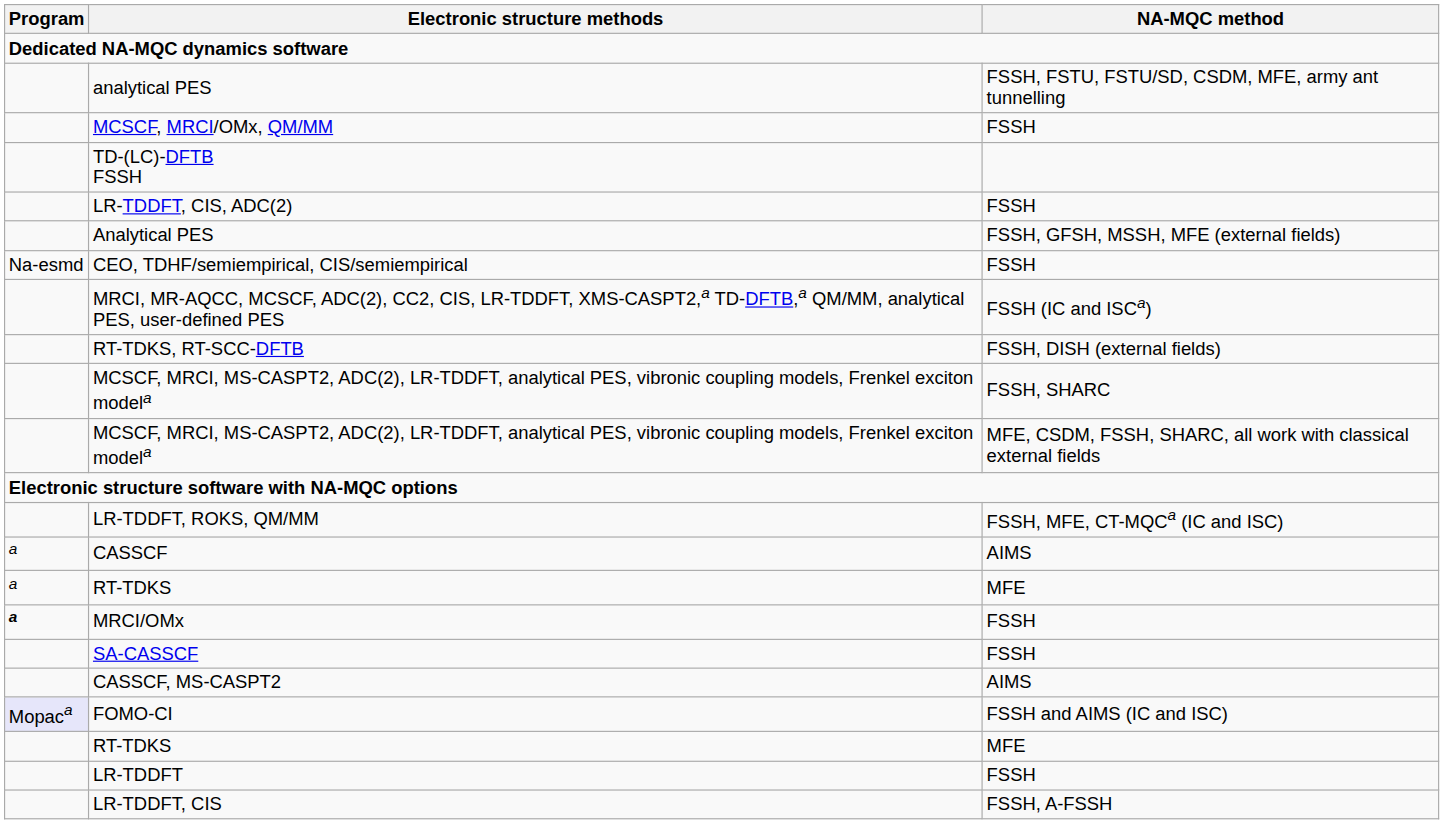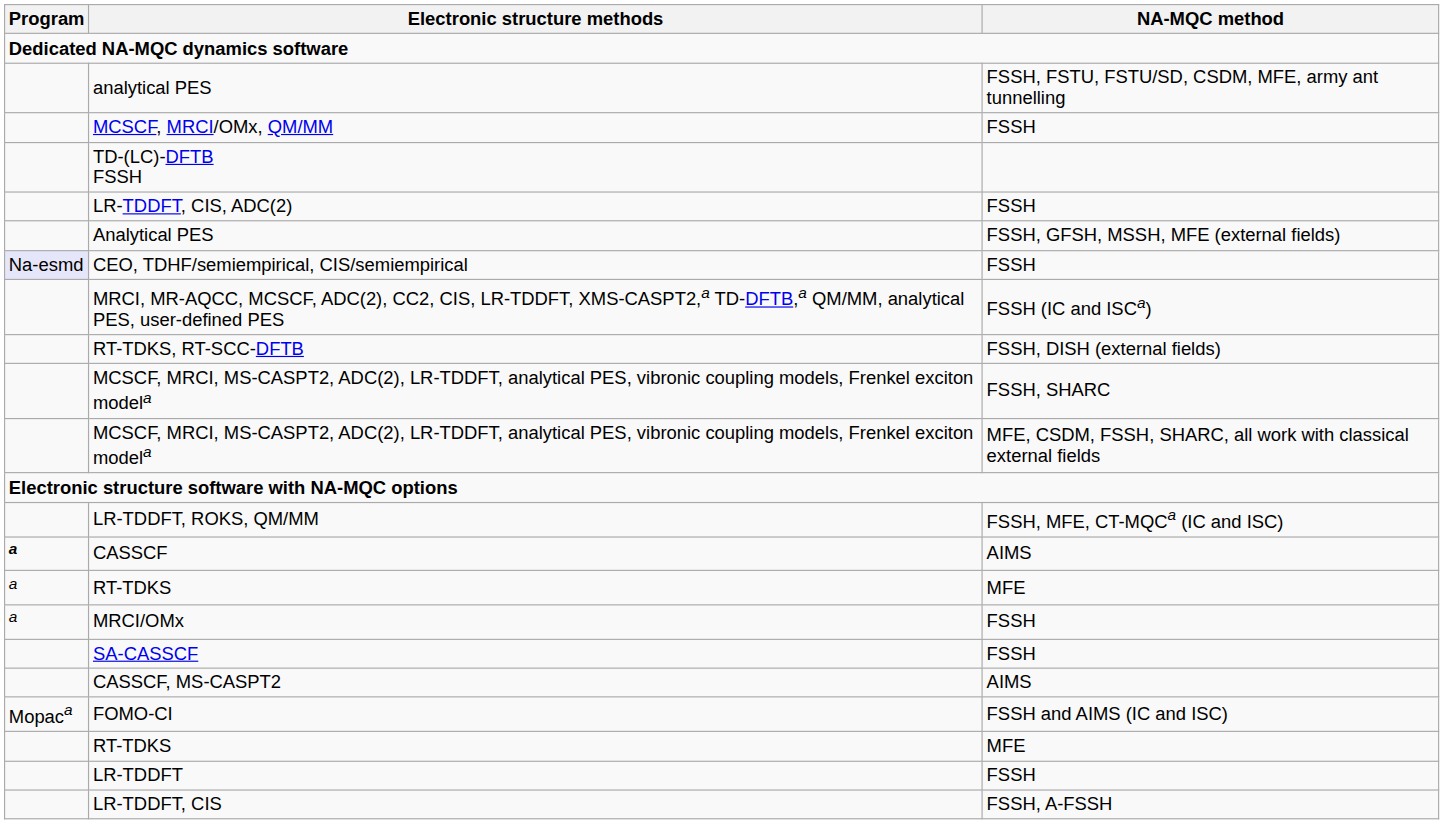(46, 264) no background -> (46, 264) lavender background
(13, 553) normal -> (13, 553) bold
(13, 621) bold -> (13, 621) normal
(41, 714) lavender background -> (41, 714) no background
